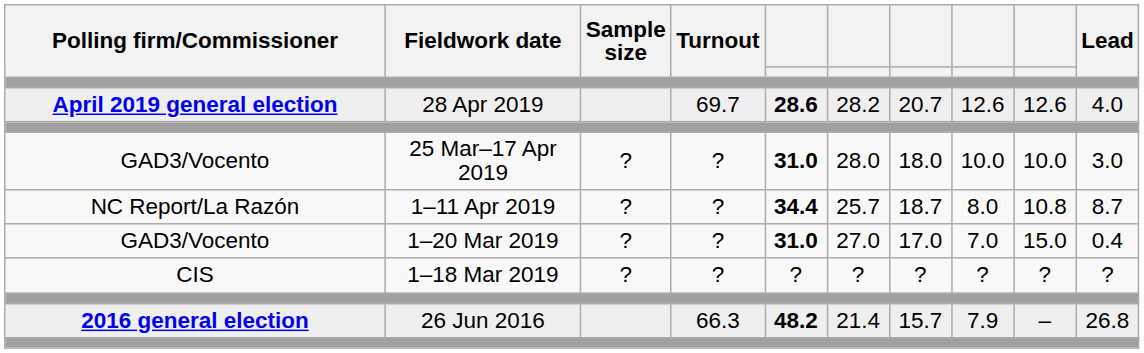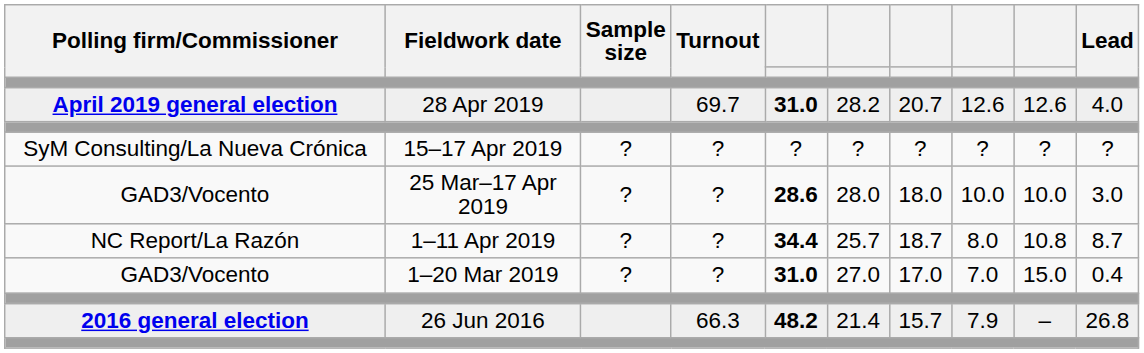(796, 104) 28.6 -> (796, 104) 31.0
+ row: (195, 149)
(796, 161) 31.0 -> (796, 195) 28.6
- row: (195, 275)
